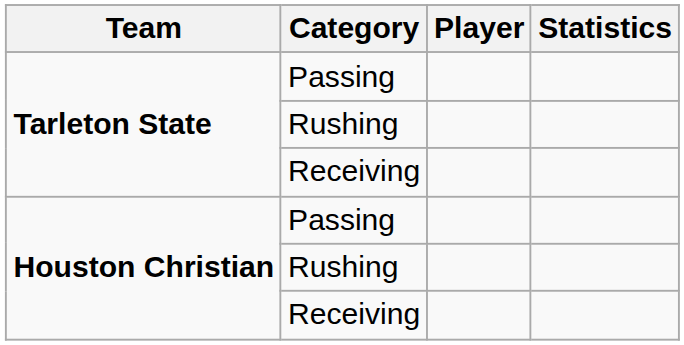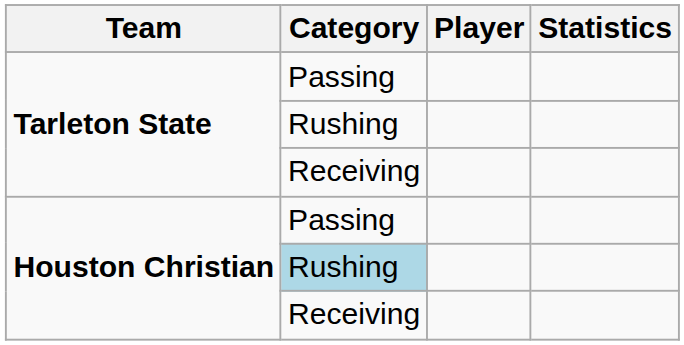(343, 266) no background -> (343, 266) lightblue background
